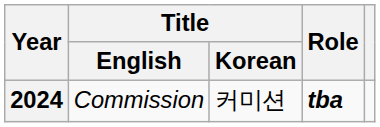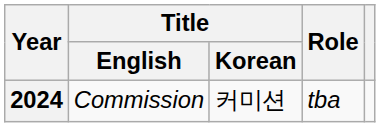(325, 100) bold -> (324, 100) normal
